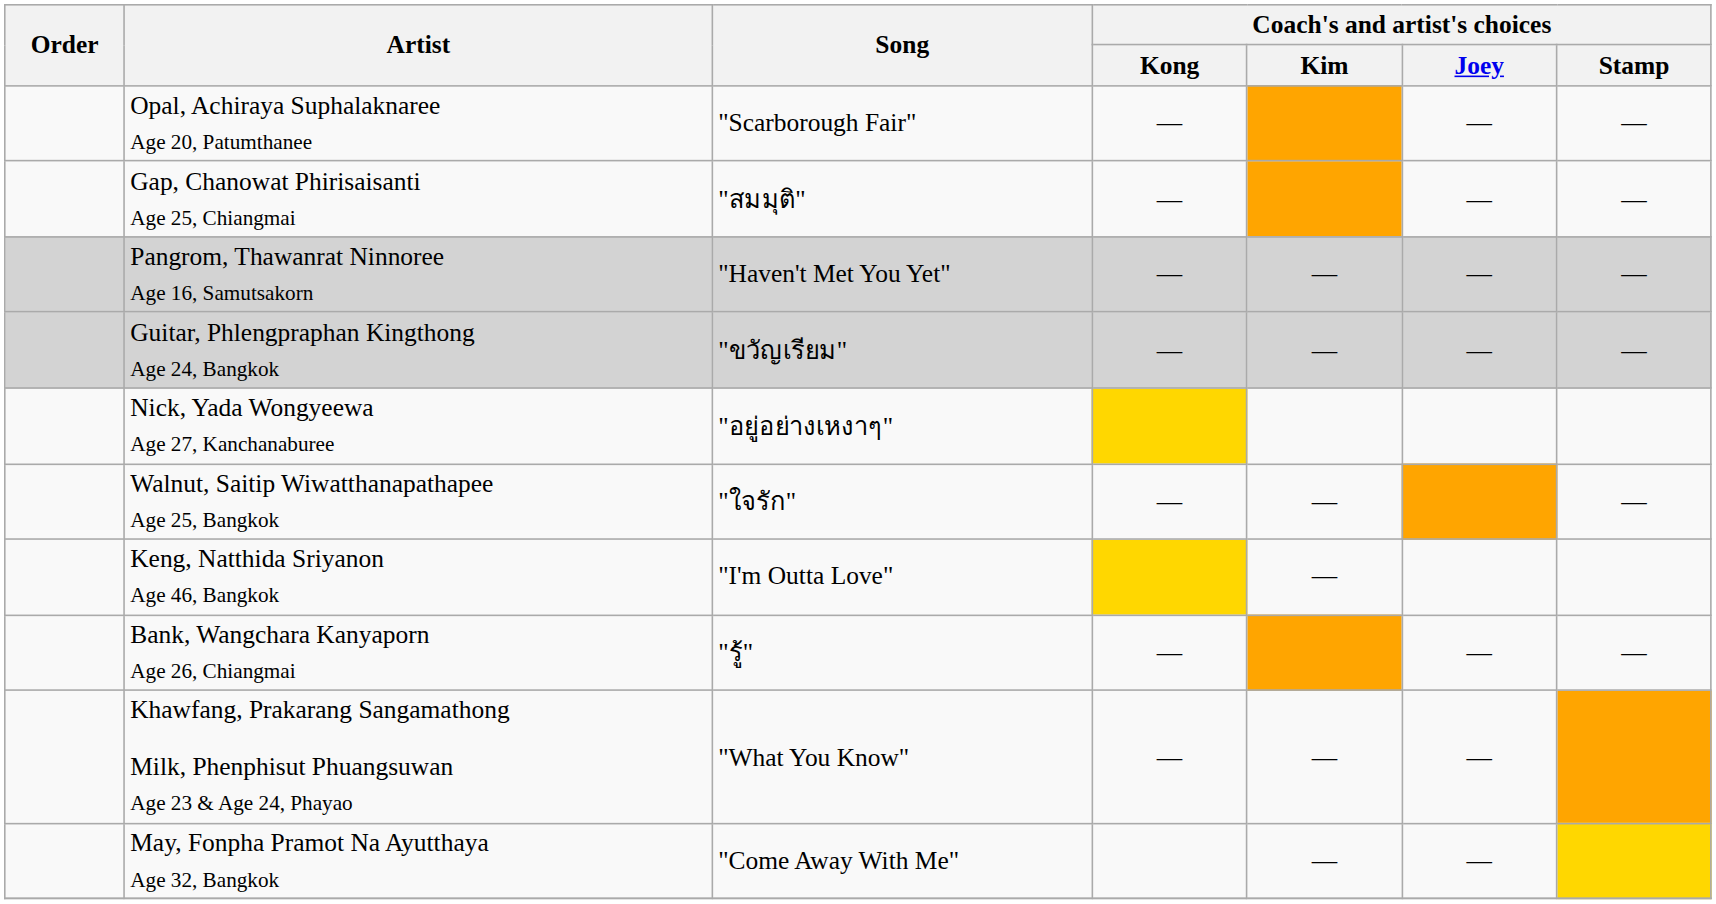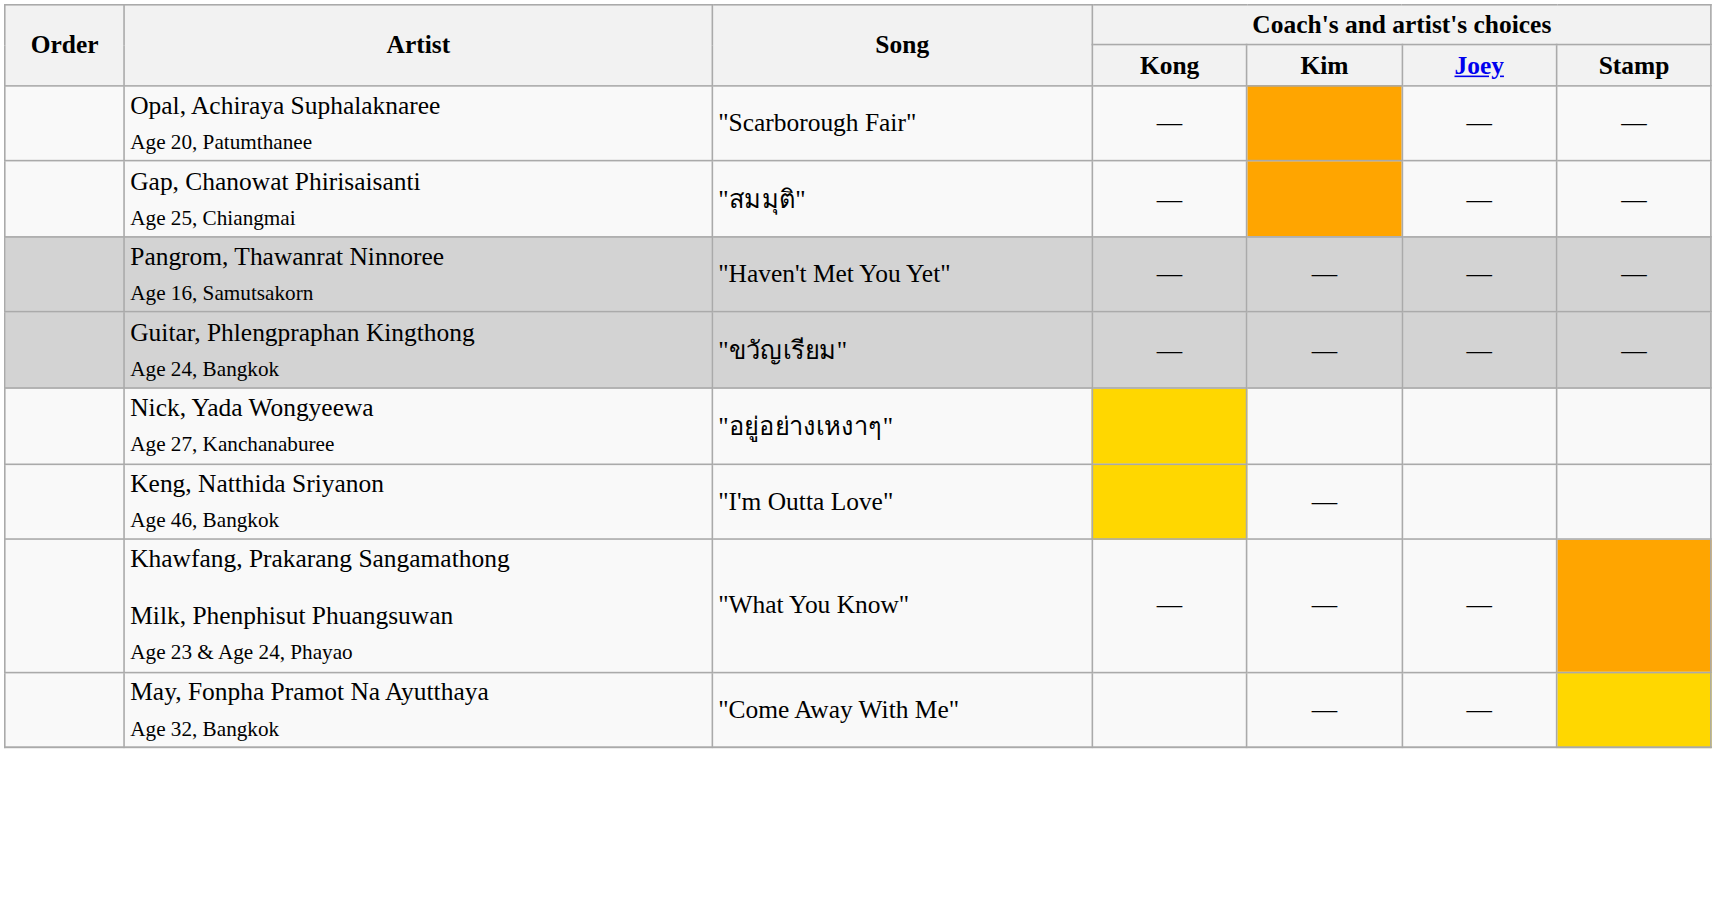- row: (312, 501)
- row: (280, 652)
